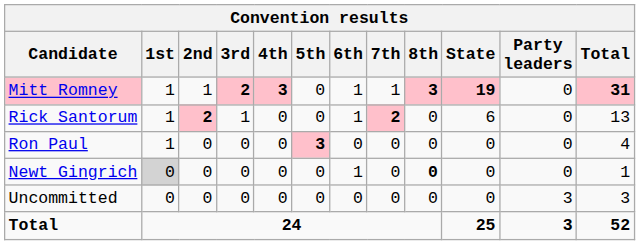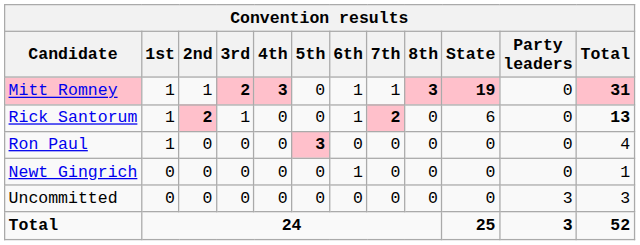(620, 118) normal -> (620, 118) bold
(170, 172) lightgrey background -> (170, 172) no background
(433, 172) bold -> (433, 172) normal
